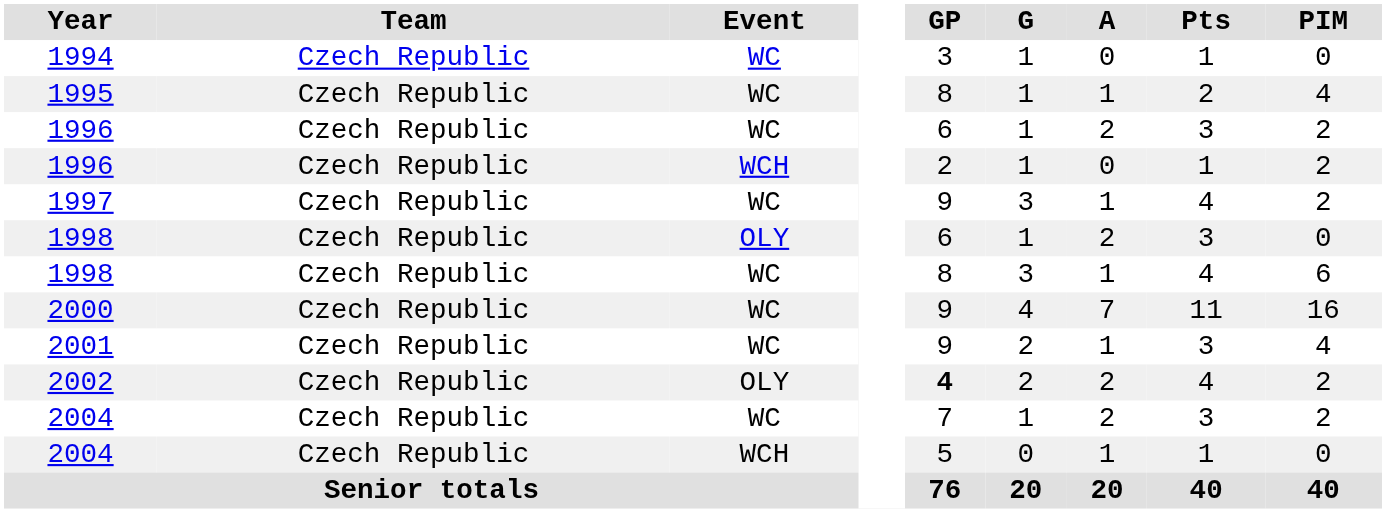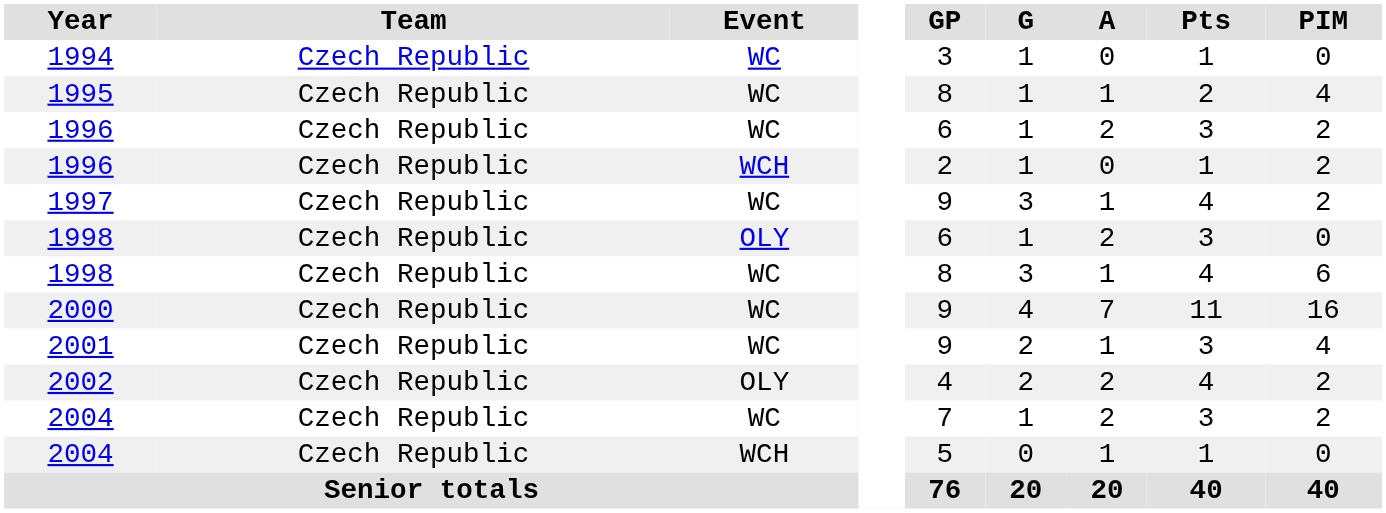(945, 382) bold -> (945, 382) normal
